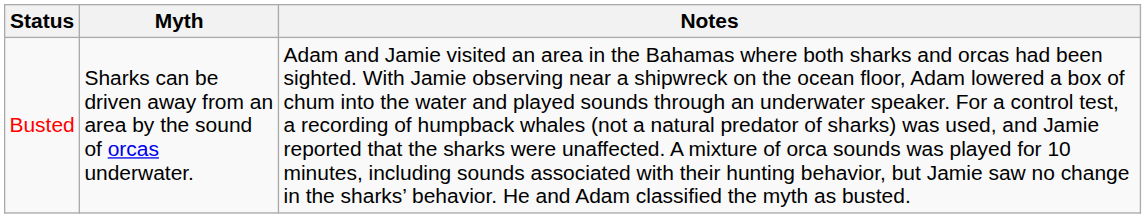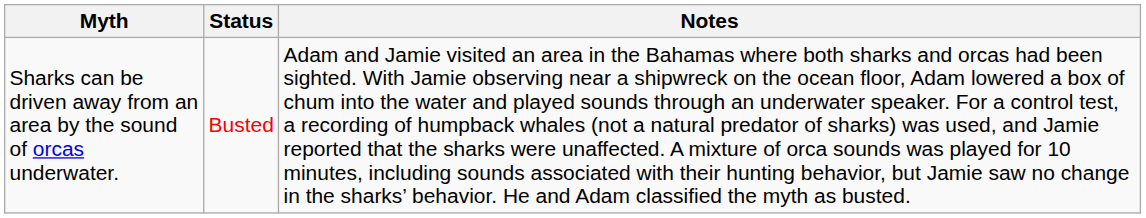columns swapped: (179, 21) <-> (42, 21)
